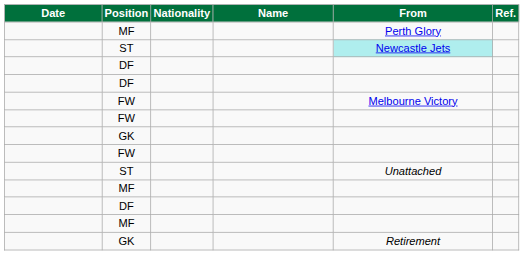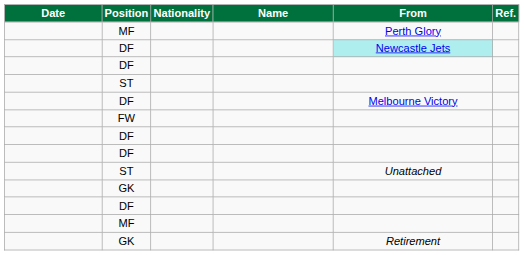(126, 49) ST -> (126, 49) DF
(126, 84) DF -> (126, 84) ST
(126, 101) FW -> (126, 101) DF
(126, 136) GK -> (126, 136) DF
(126, 154) FW -> (126, 154) DF
(126, 189) MF -> (126, 189) GK
